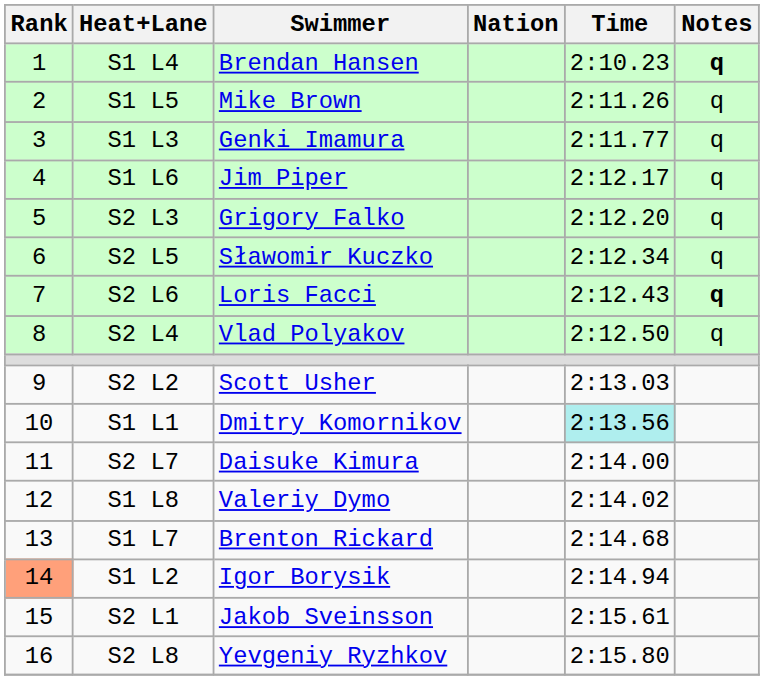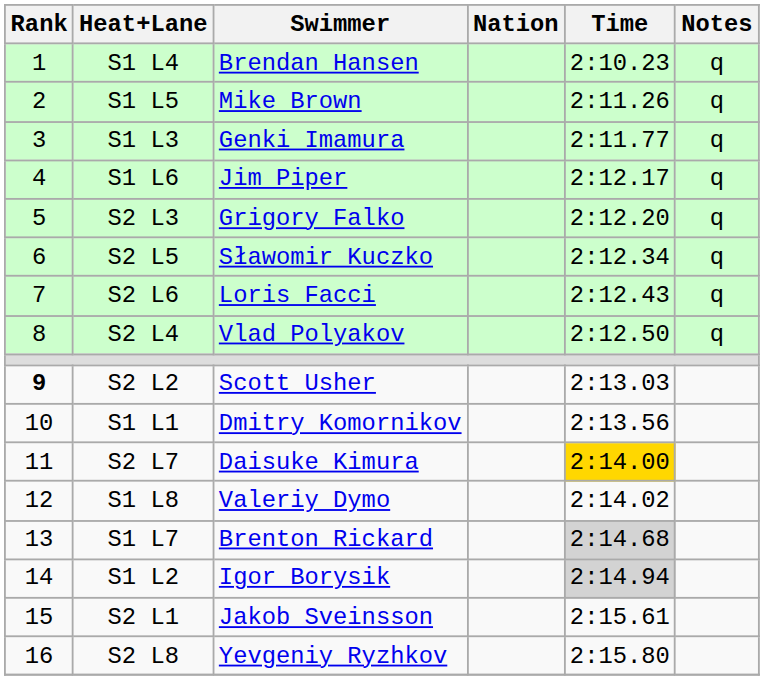(717, 63) bold -> (717, 63) normal
(717, 296) bold -> (717, 296) normal
(39, 385) normal -> (39, 385) bold
(620, 423) paleturquoise background -> (620, 423) no background
(620, 462) no background -> (620, 462) gold background
(620, 540) no background -> (620, 540) lightgrey background
(39, 578) lightsalmon background -> (39, 578) no background
(620, 578) no background -> (620, 578) lightgrey background
